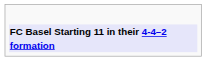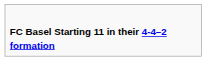(88, 39) lavender background -> (88, 39) no background
